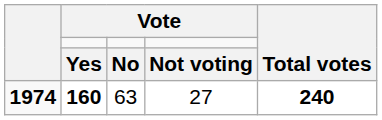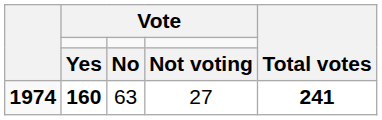(317, 97) 240 -> (317, 97) 241
